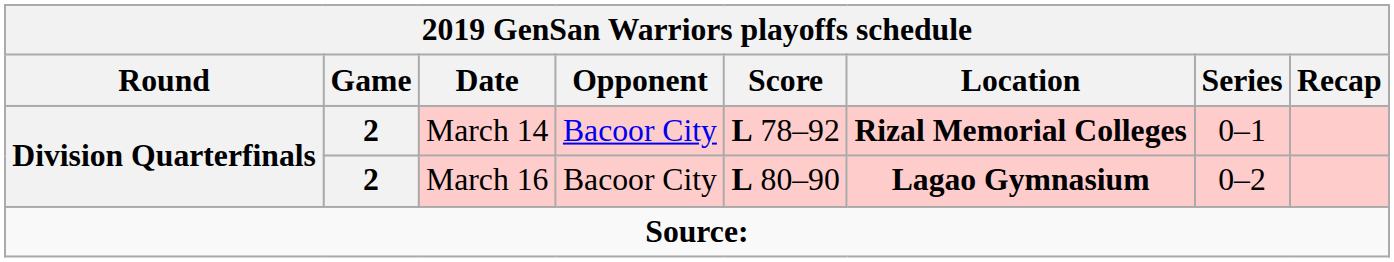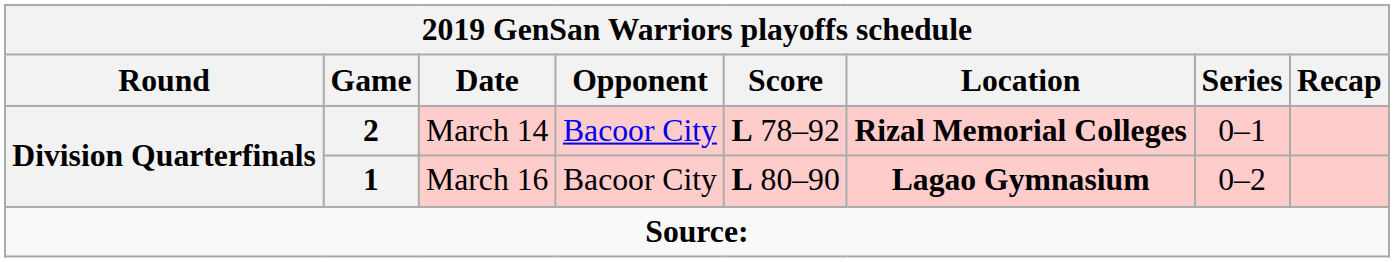(371, 180) 2 -> (371, 180) 1
